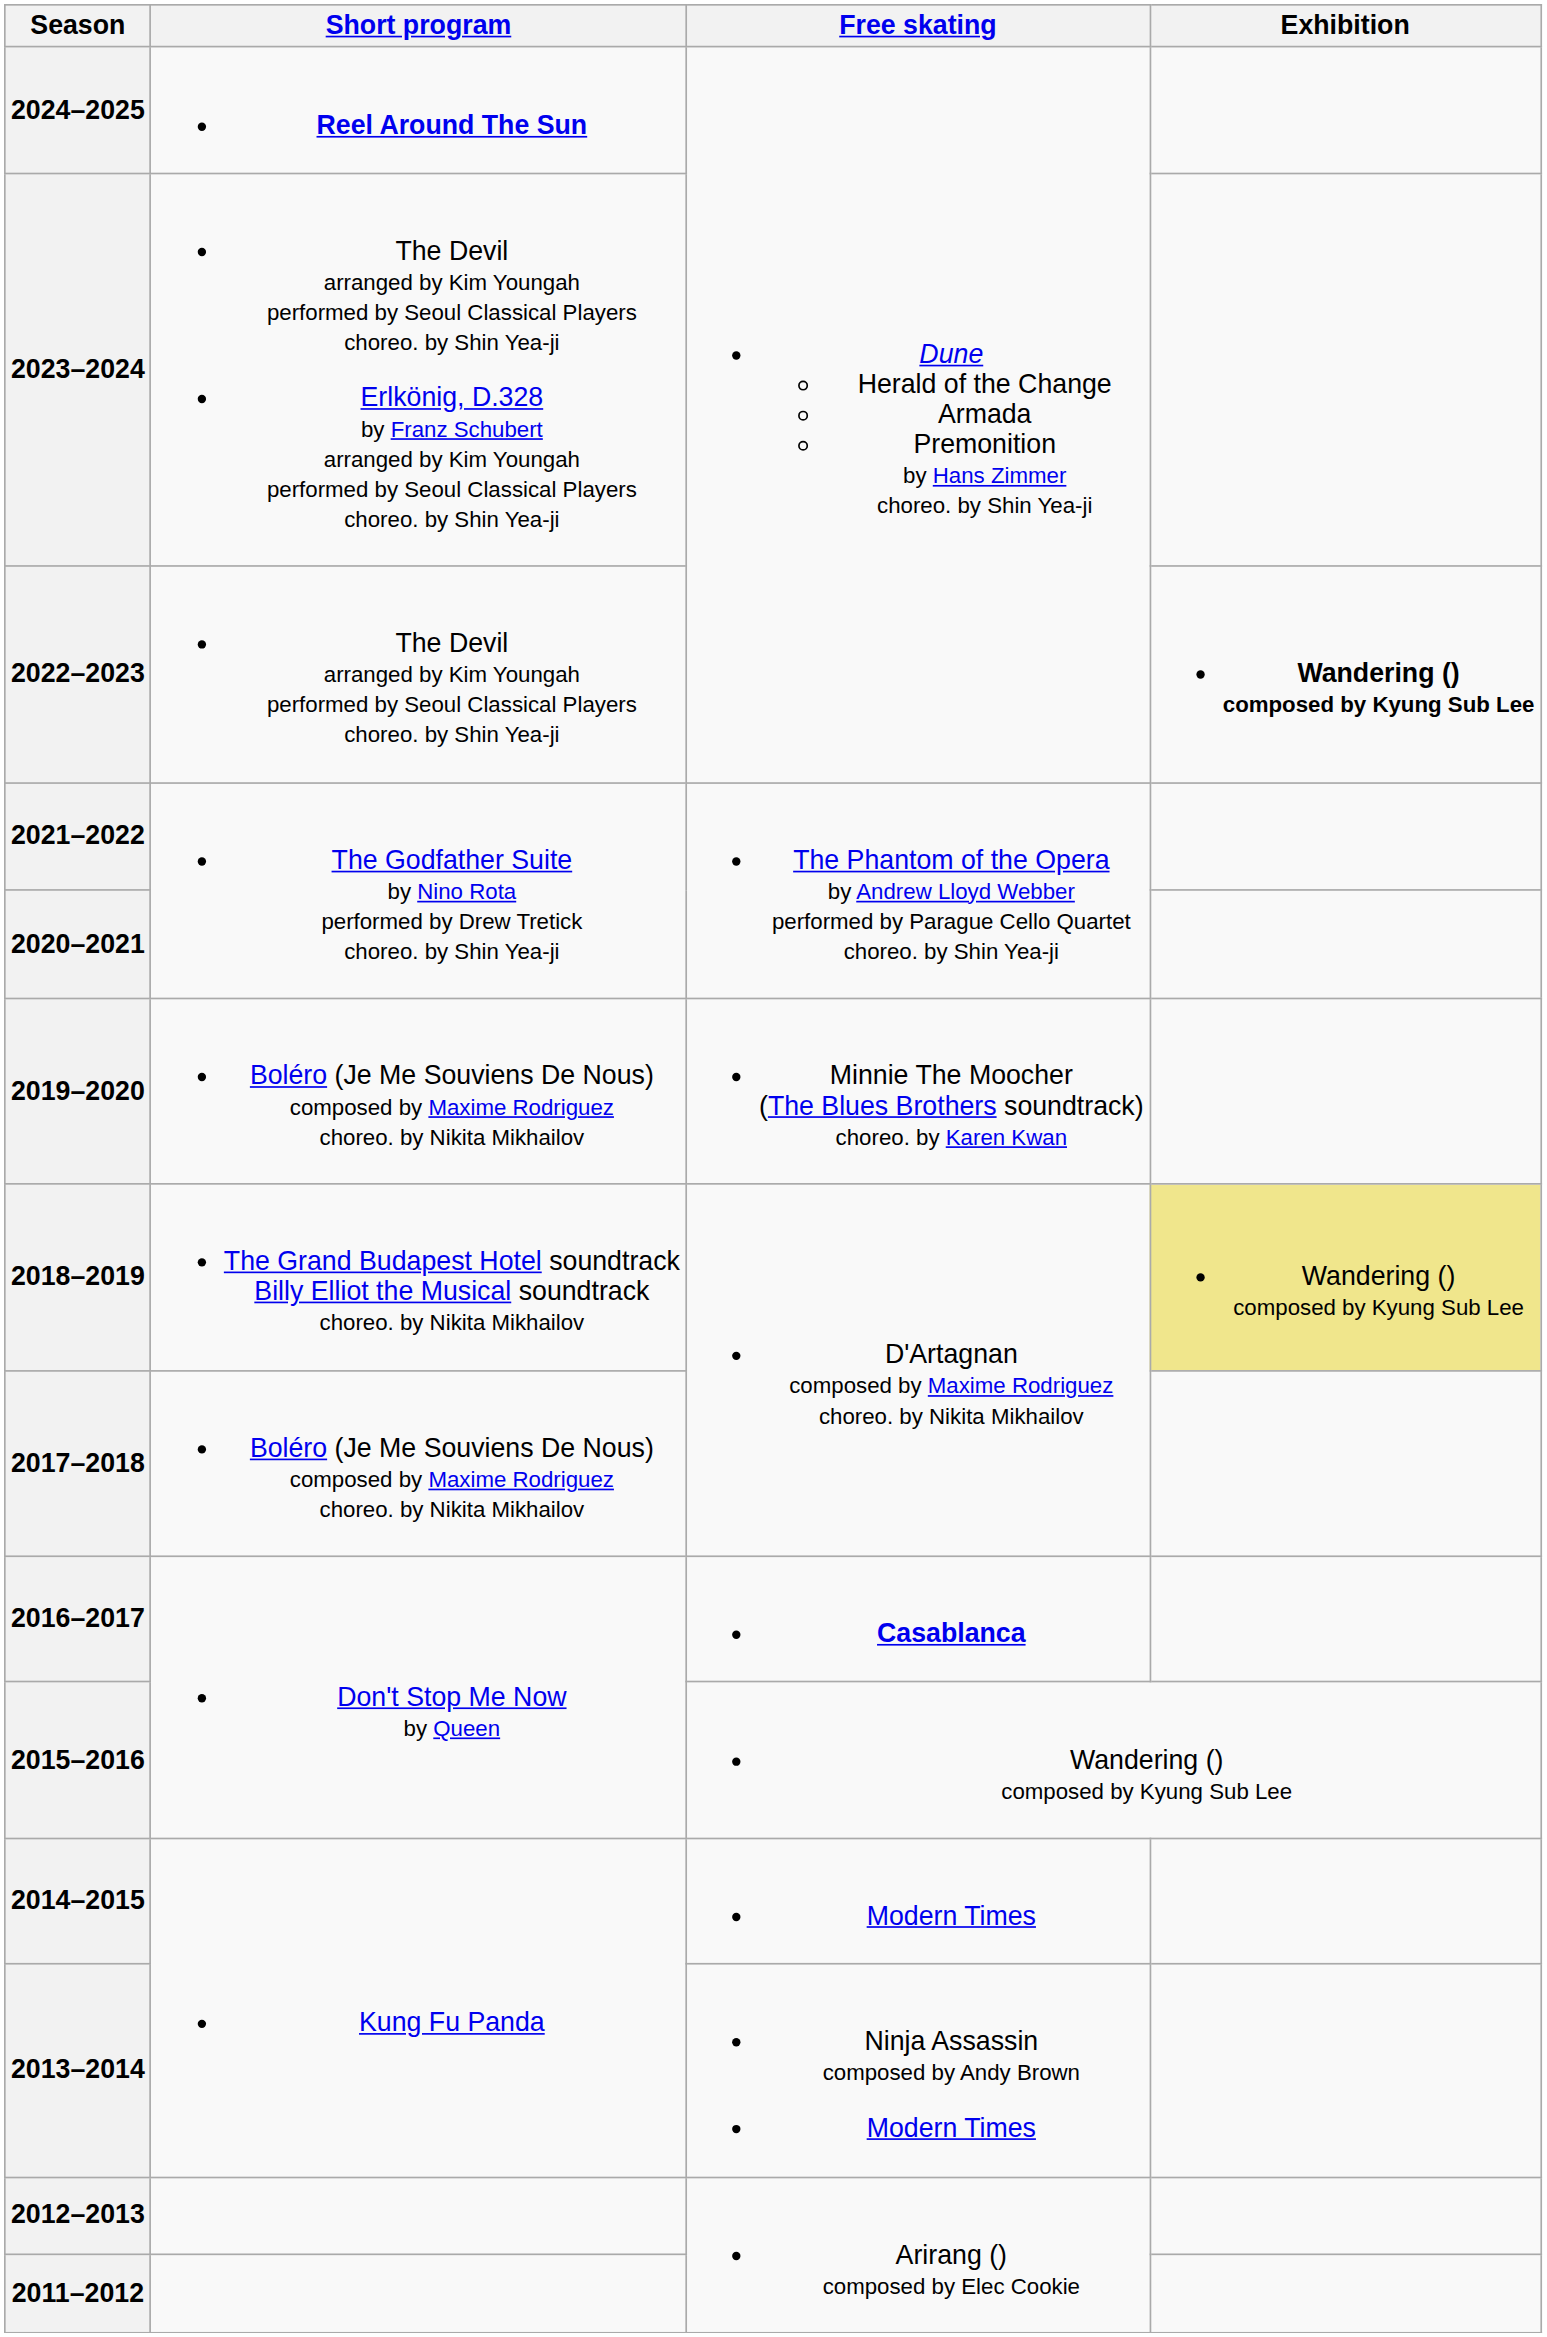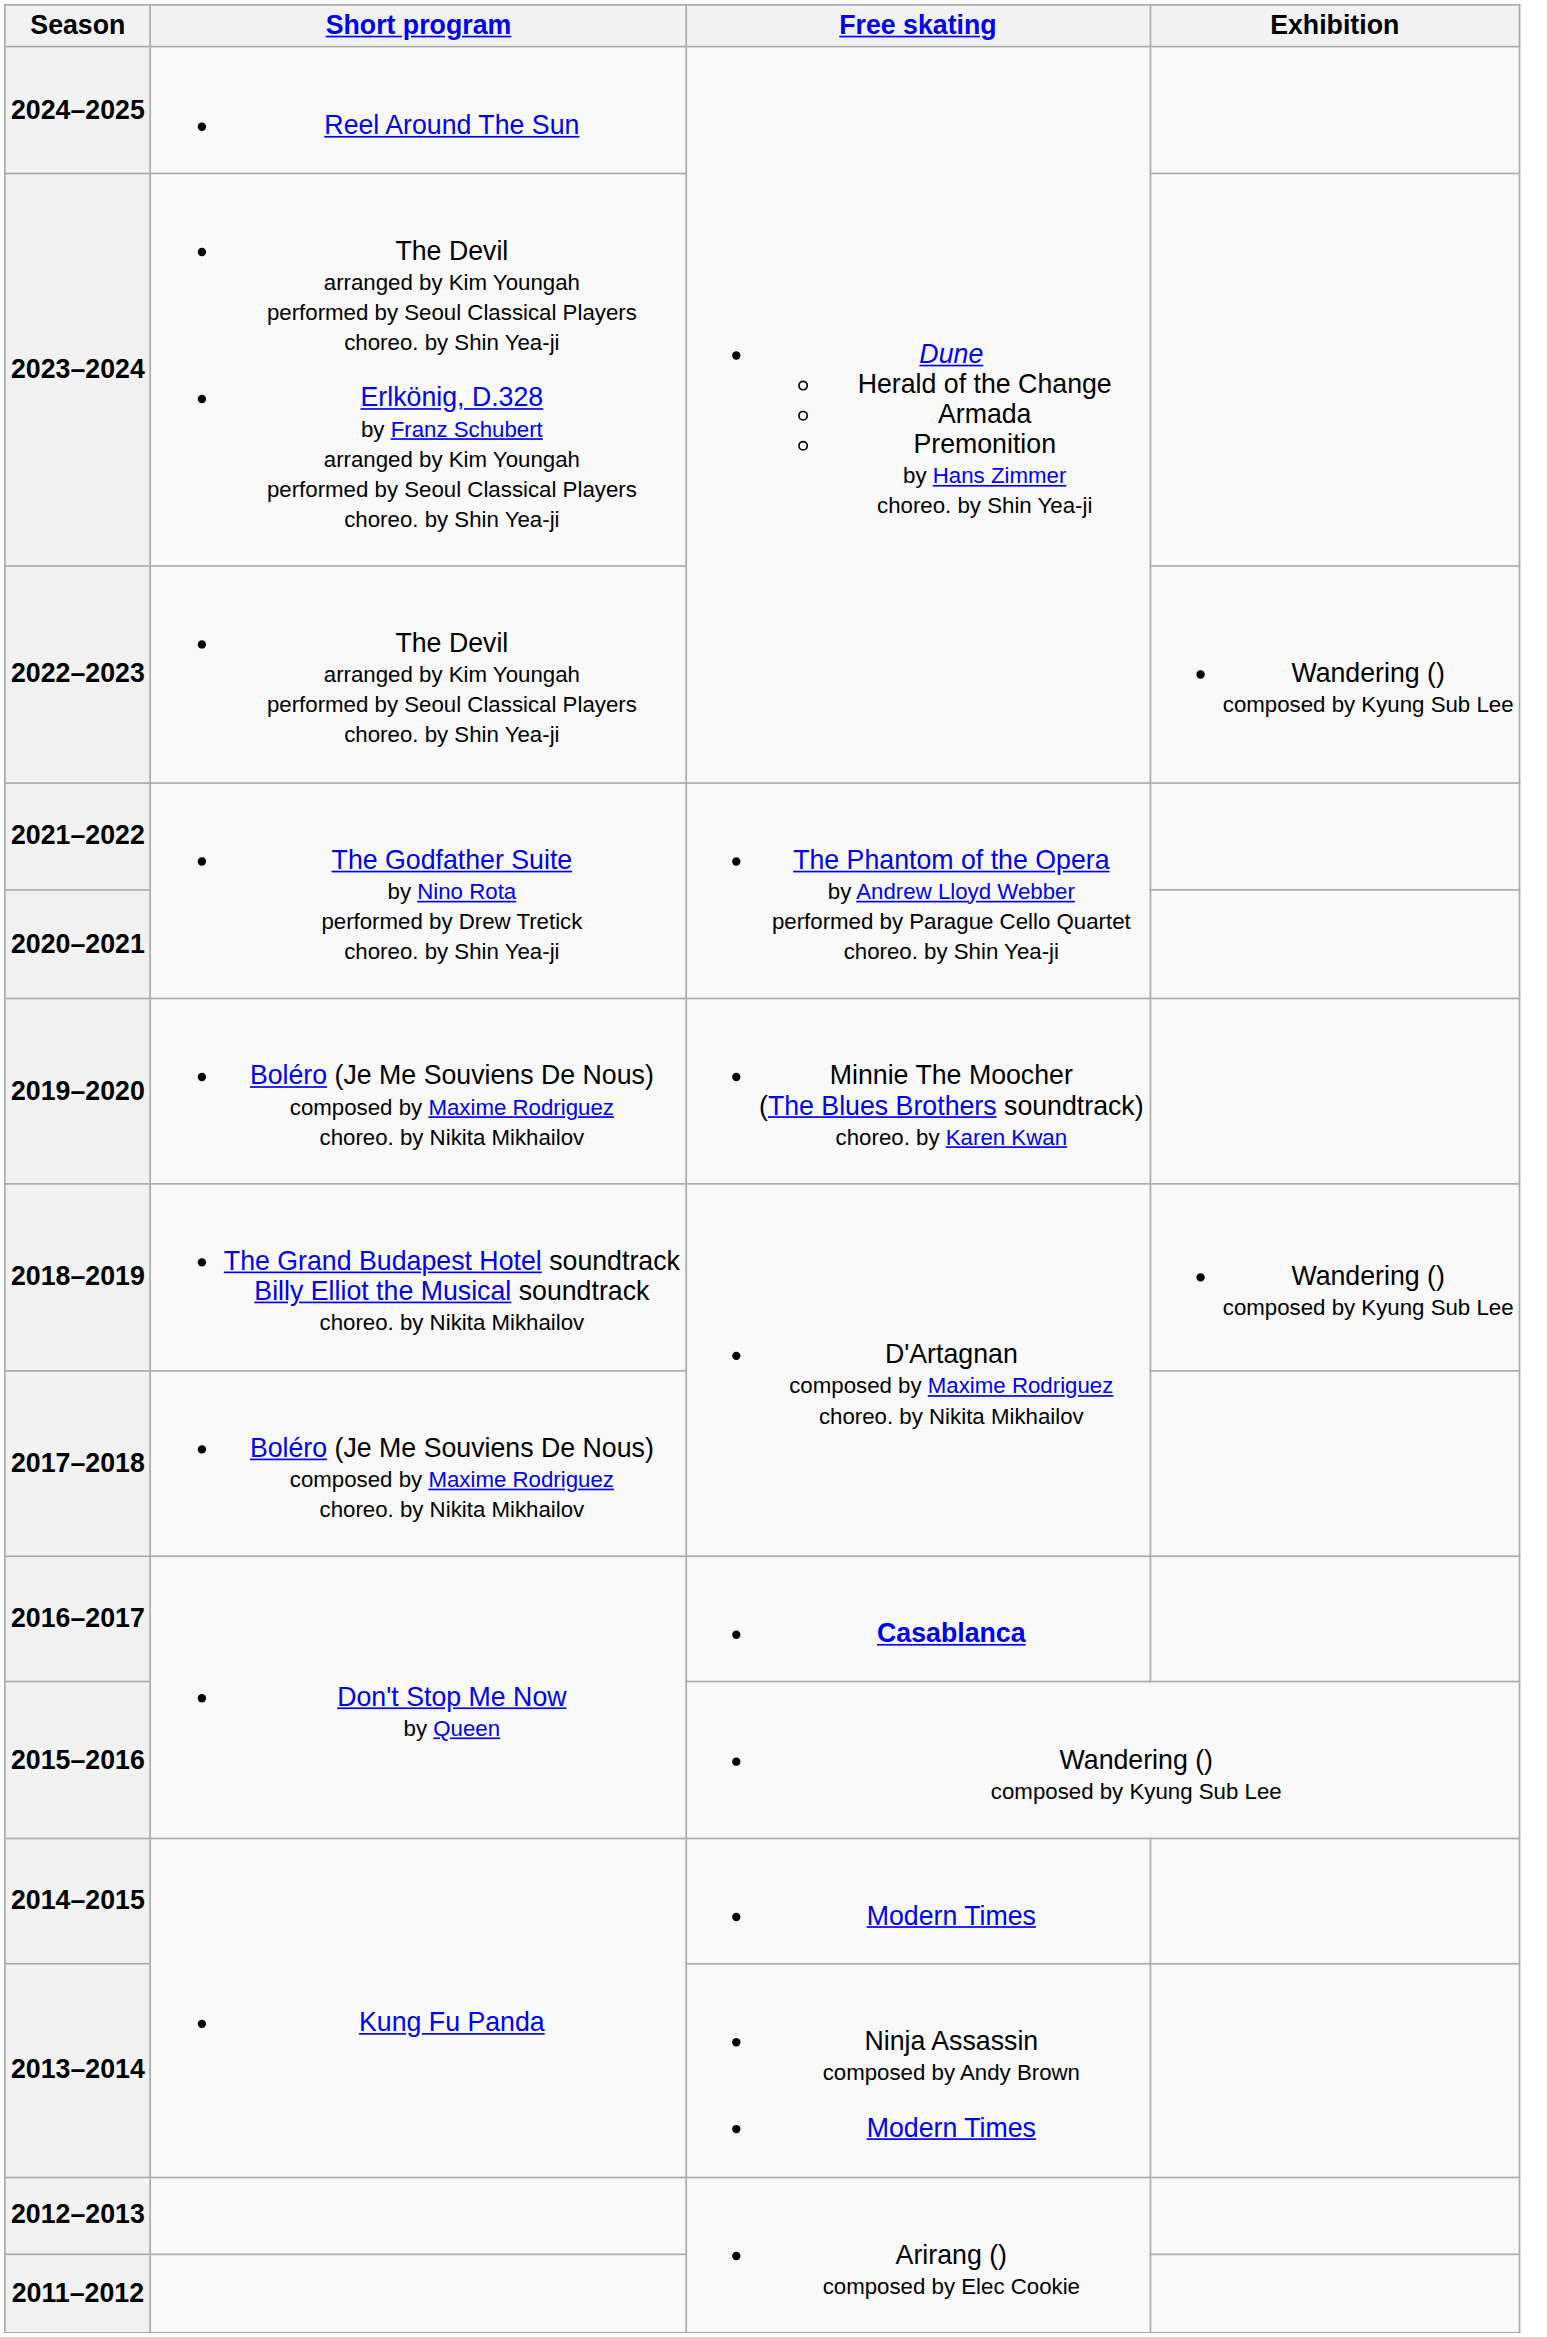(418, 125) bold -> (418, 125) normal
(1345, 689) bold -> (1335, 689) normal
(1345, 1292) khaki background -> (1335, 1292) no background
